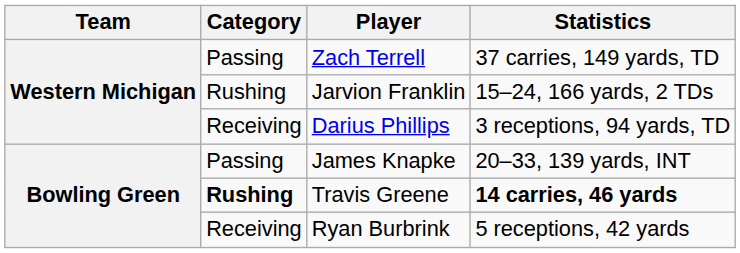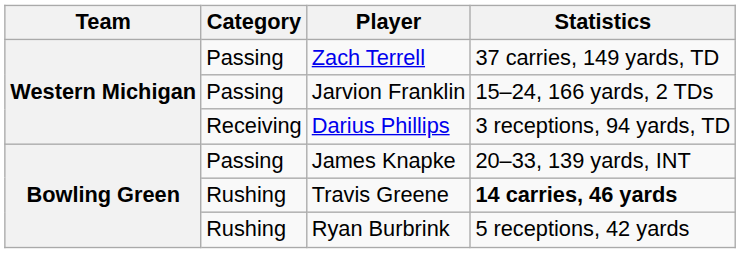(246, 91) Rushing -> (245, 91) Passing
(250, 195) bold -> (246, 195) normal
(254, 229) Receiving -> (246, 229) Rushing
